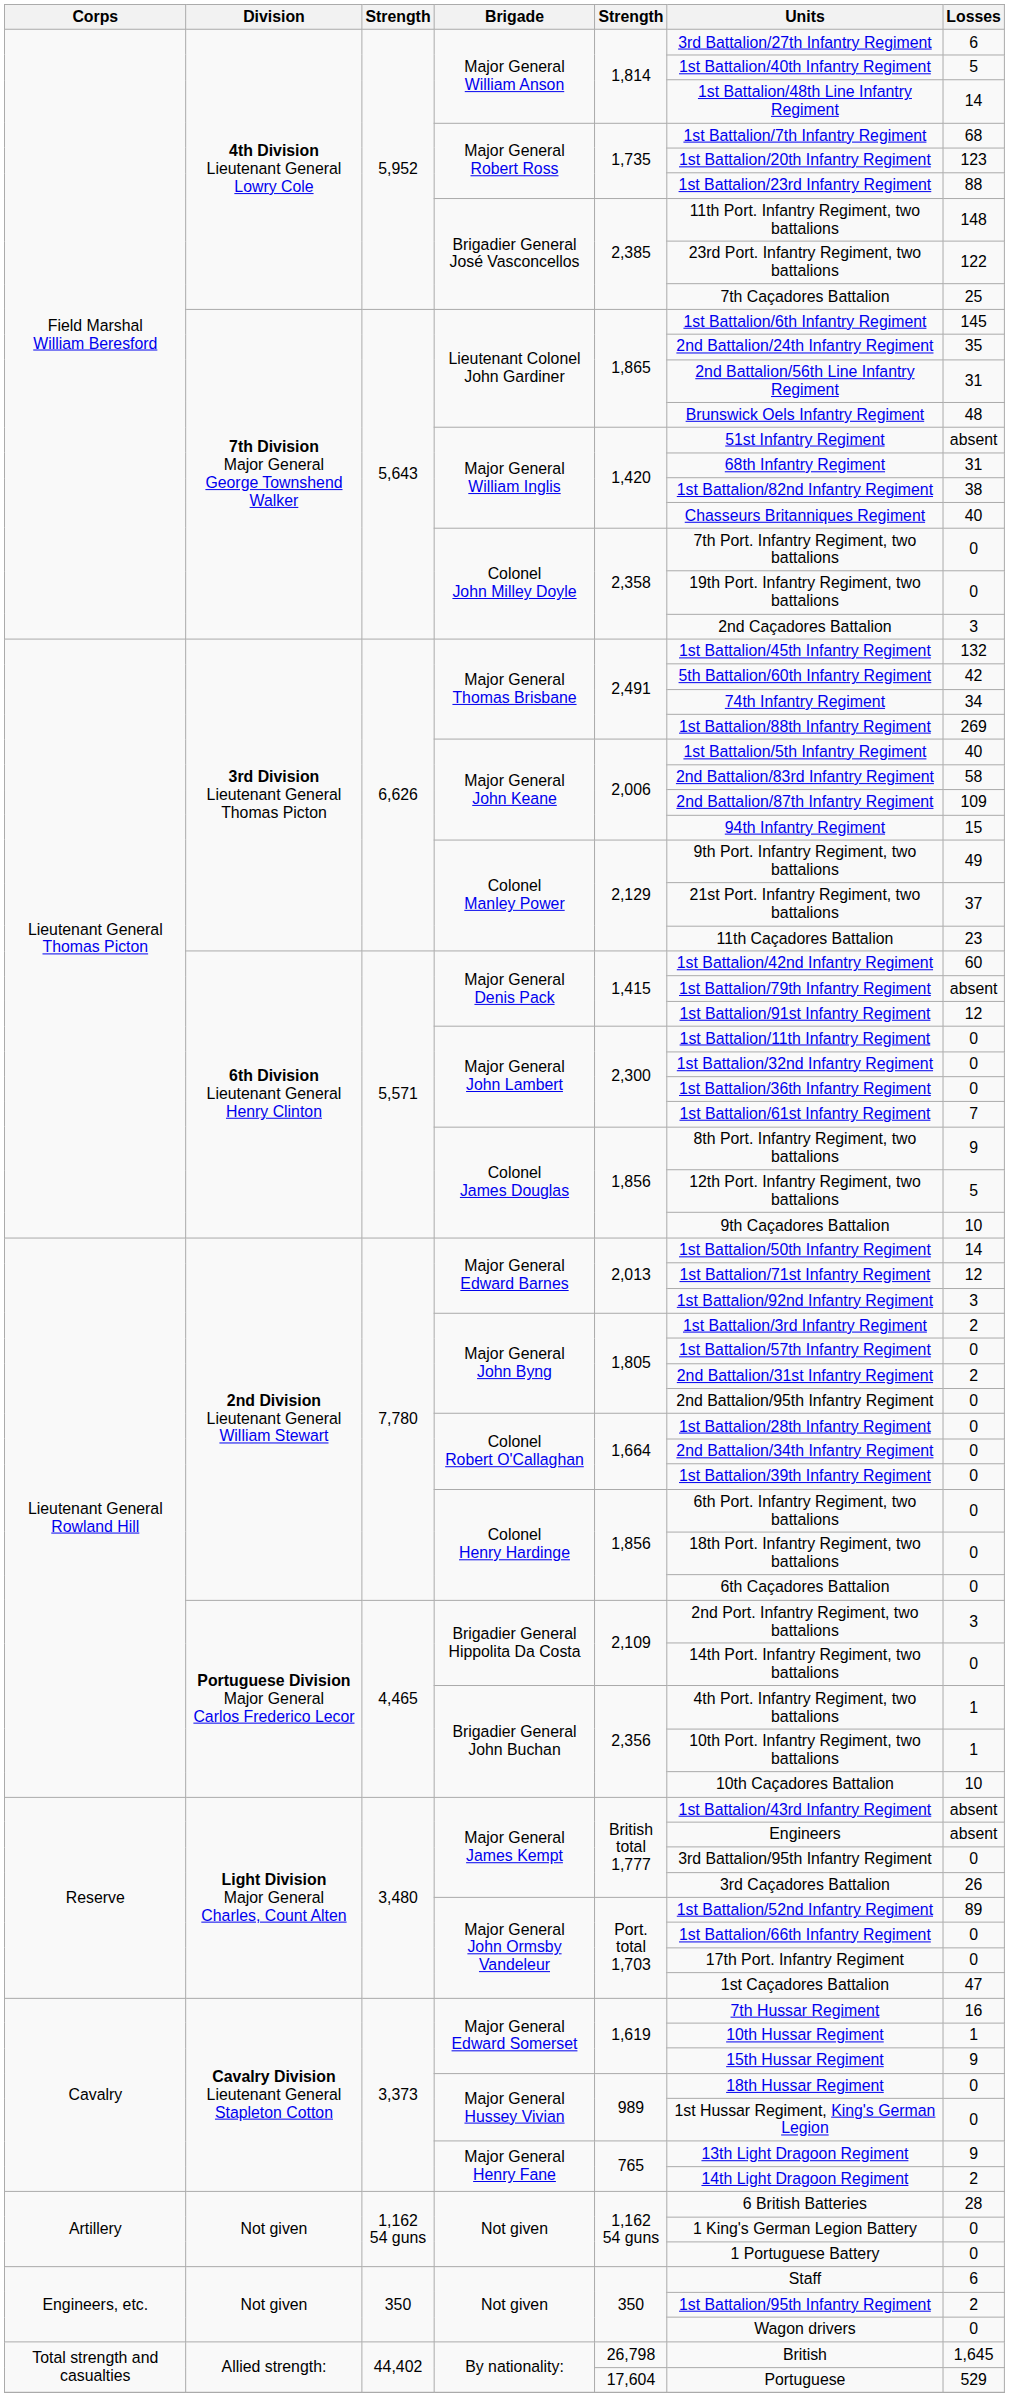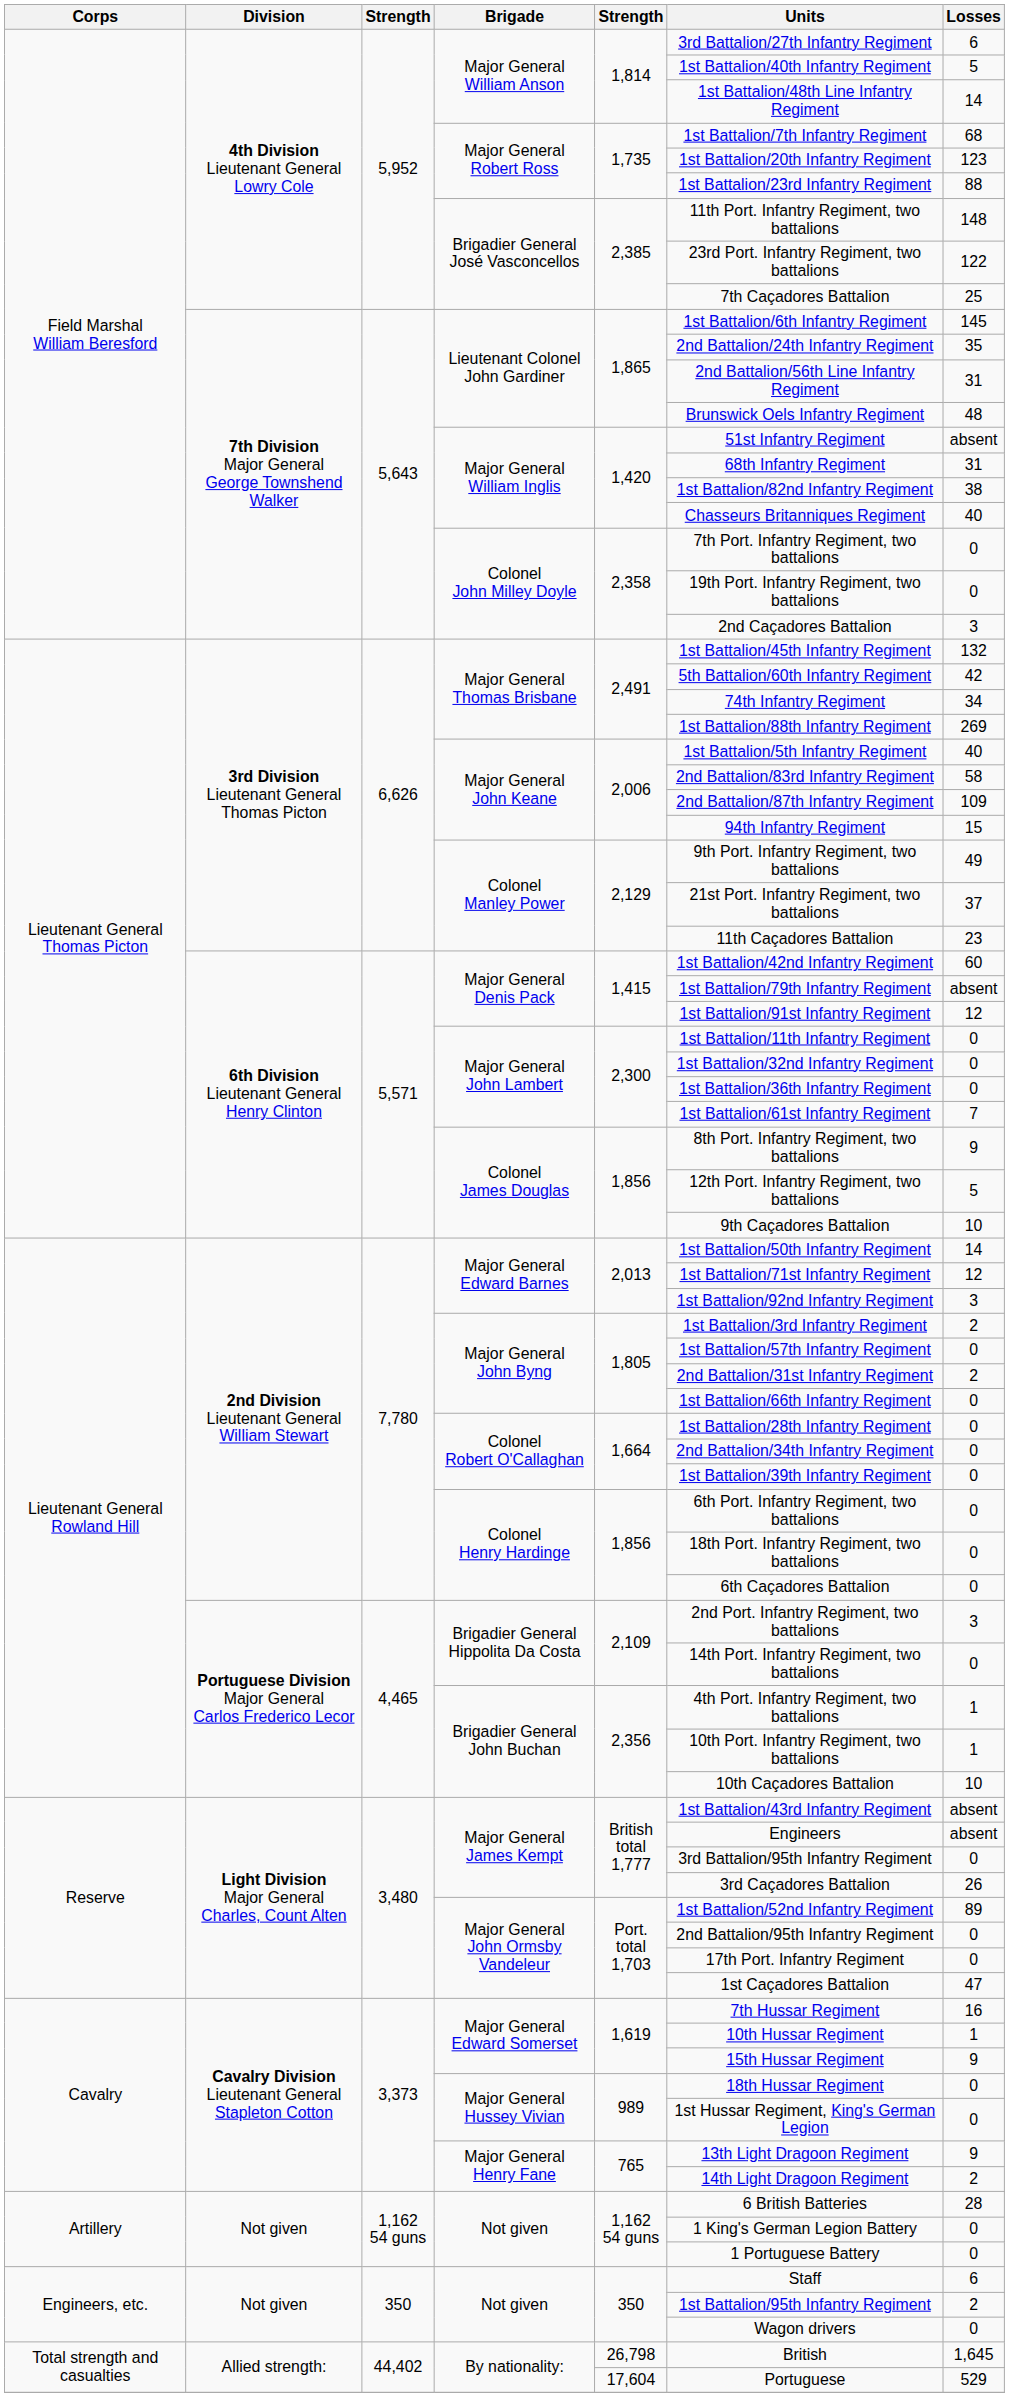(805, 1401) 2nd Battalion/95th Infantry Regiment -> (805, 1401) 1st Battalion/66th Infantry Regiment
(805, 1935) 1st Battalion/66th Infantry Regiment -> (805, 1935) 2nd Battalion/95th Infantry Regiment
